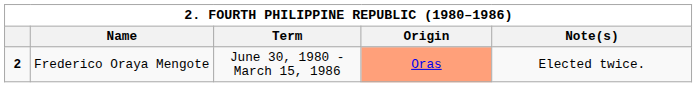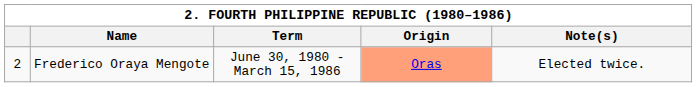(17, 65) bold -> (17, 65) normal
